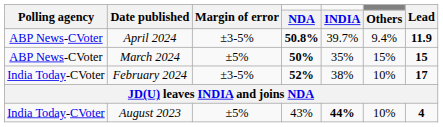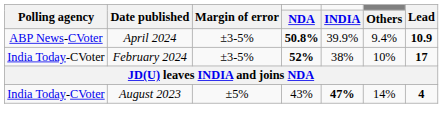(342, 38) 39.7% -> (342, 38) 39.9%
(421, 38) 11.9 -> (421, 38) 10.9
- row: (150, 57)
(342, 113) 44% -> (342, 94) 47%
(384, 113) 10% -> (384, 94) 14%
